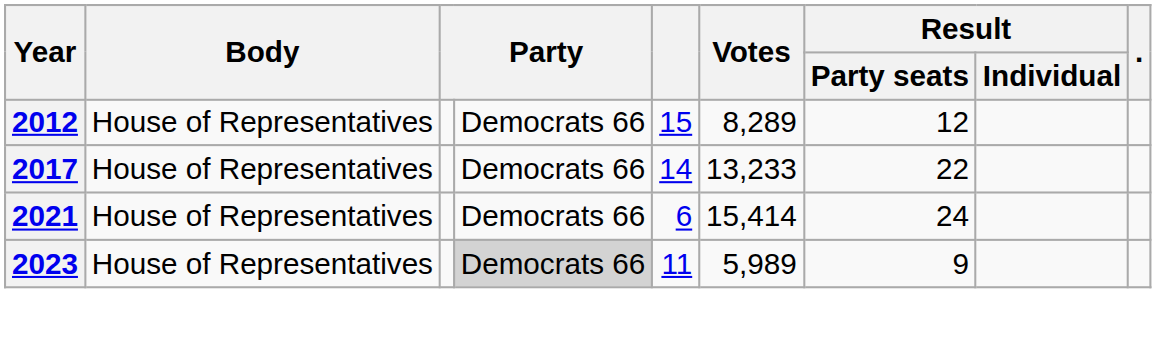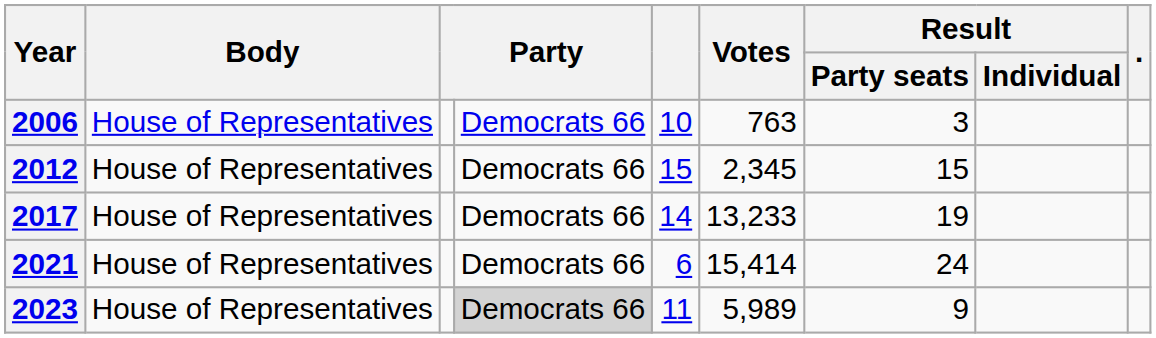+ row: (45, 123)
(760, 123) 8,289 -> (760, 169) 2,345
(952, 123) 12 -> (952, 169) 15
(952, 169) 22 -> (952, 216) 19
